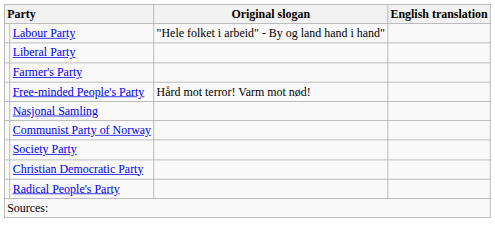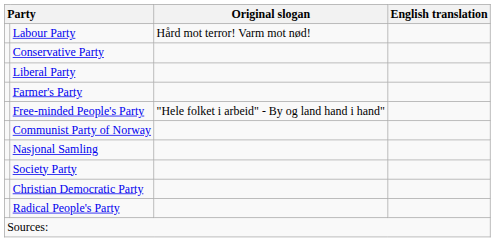(271, 33) "Hele folket i arbeid" - By og land hand i hand" -> (234, 33) Hård mot terror! Varm mot nød!
+ row: (58, 52)
(234, 91) Hård mot terror! Varm mot nød! -> (271, 110) "Hele folket i arbeid" - By og land hand i hand"
rows swapped: (55, 110) <-> (82, 130)
